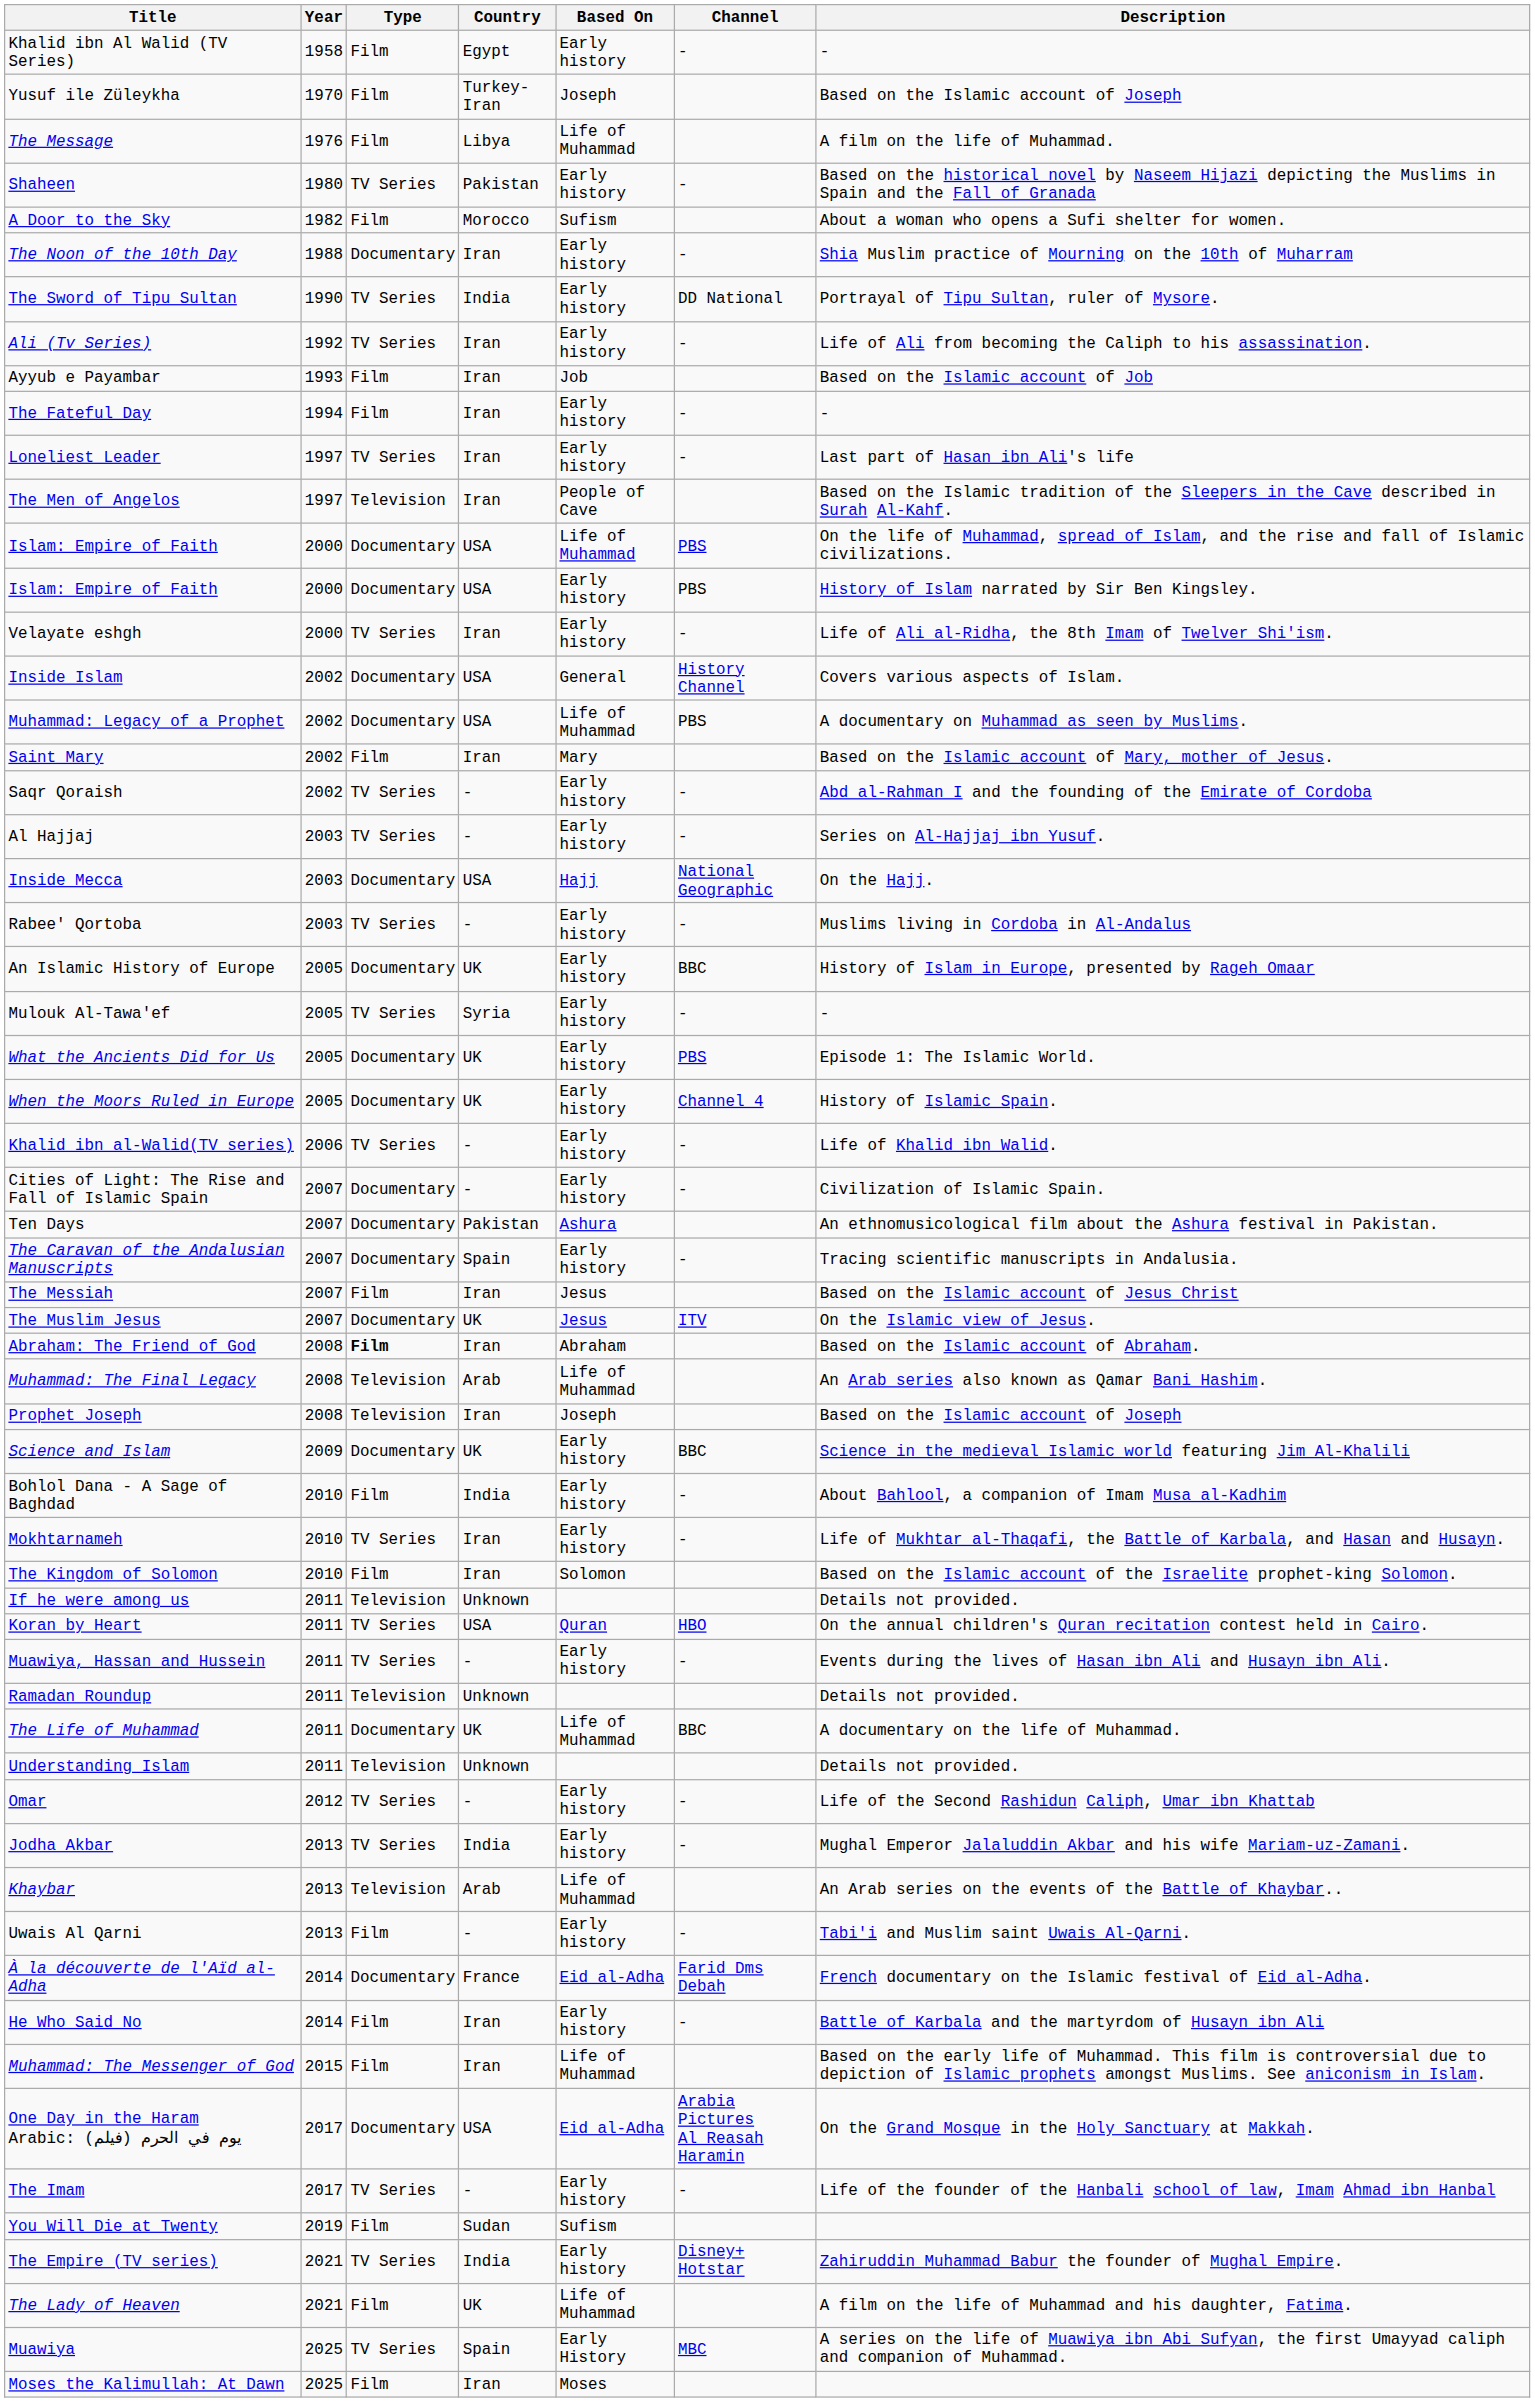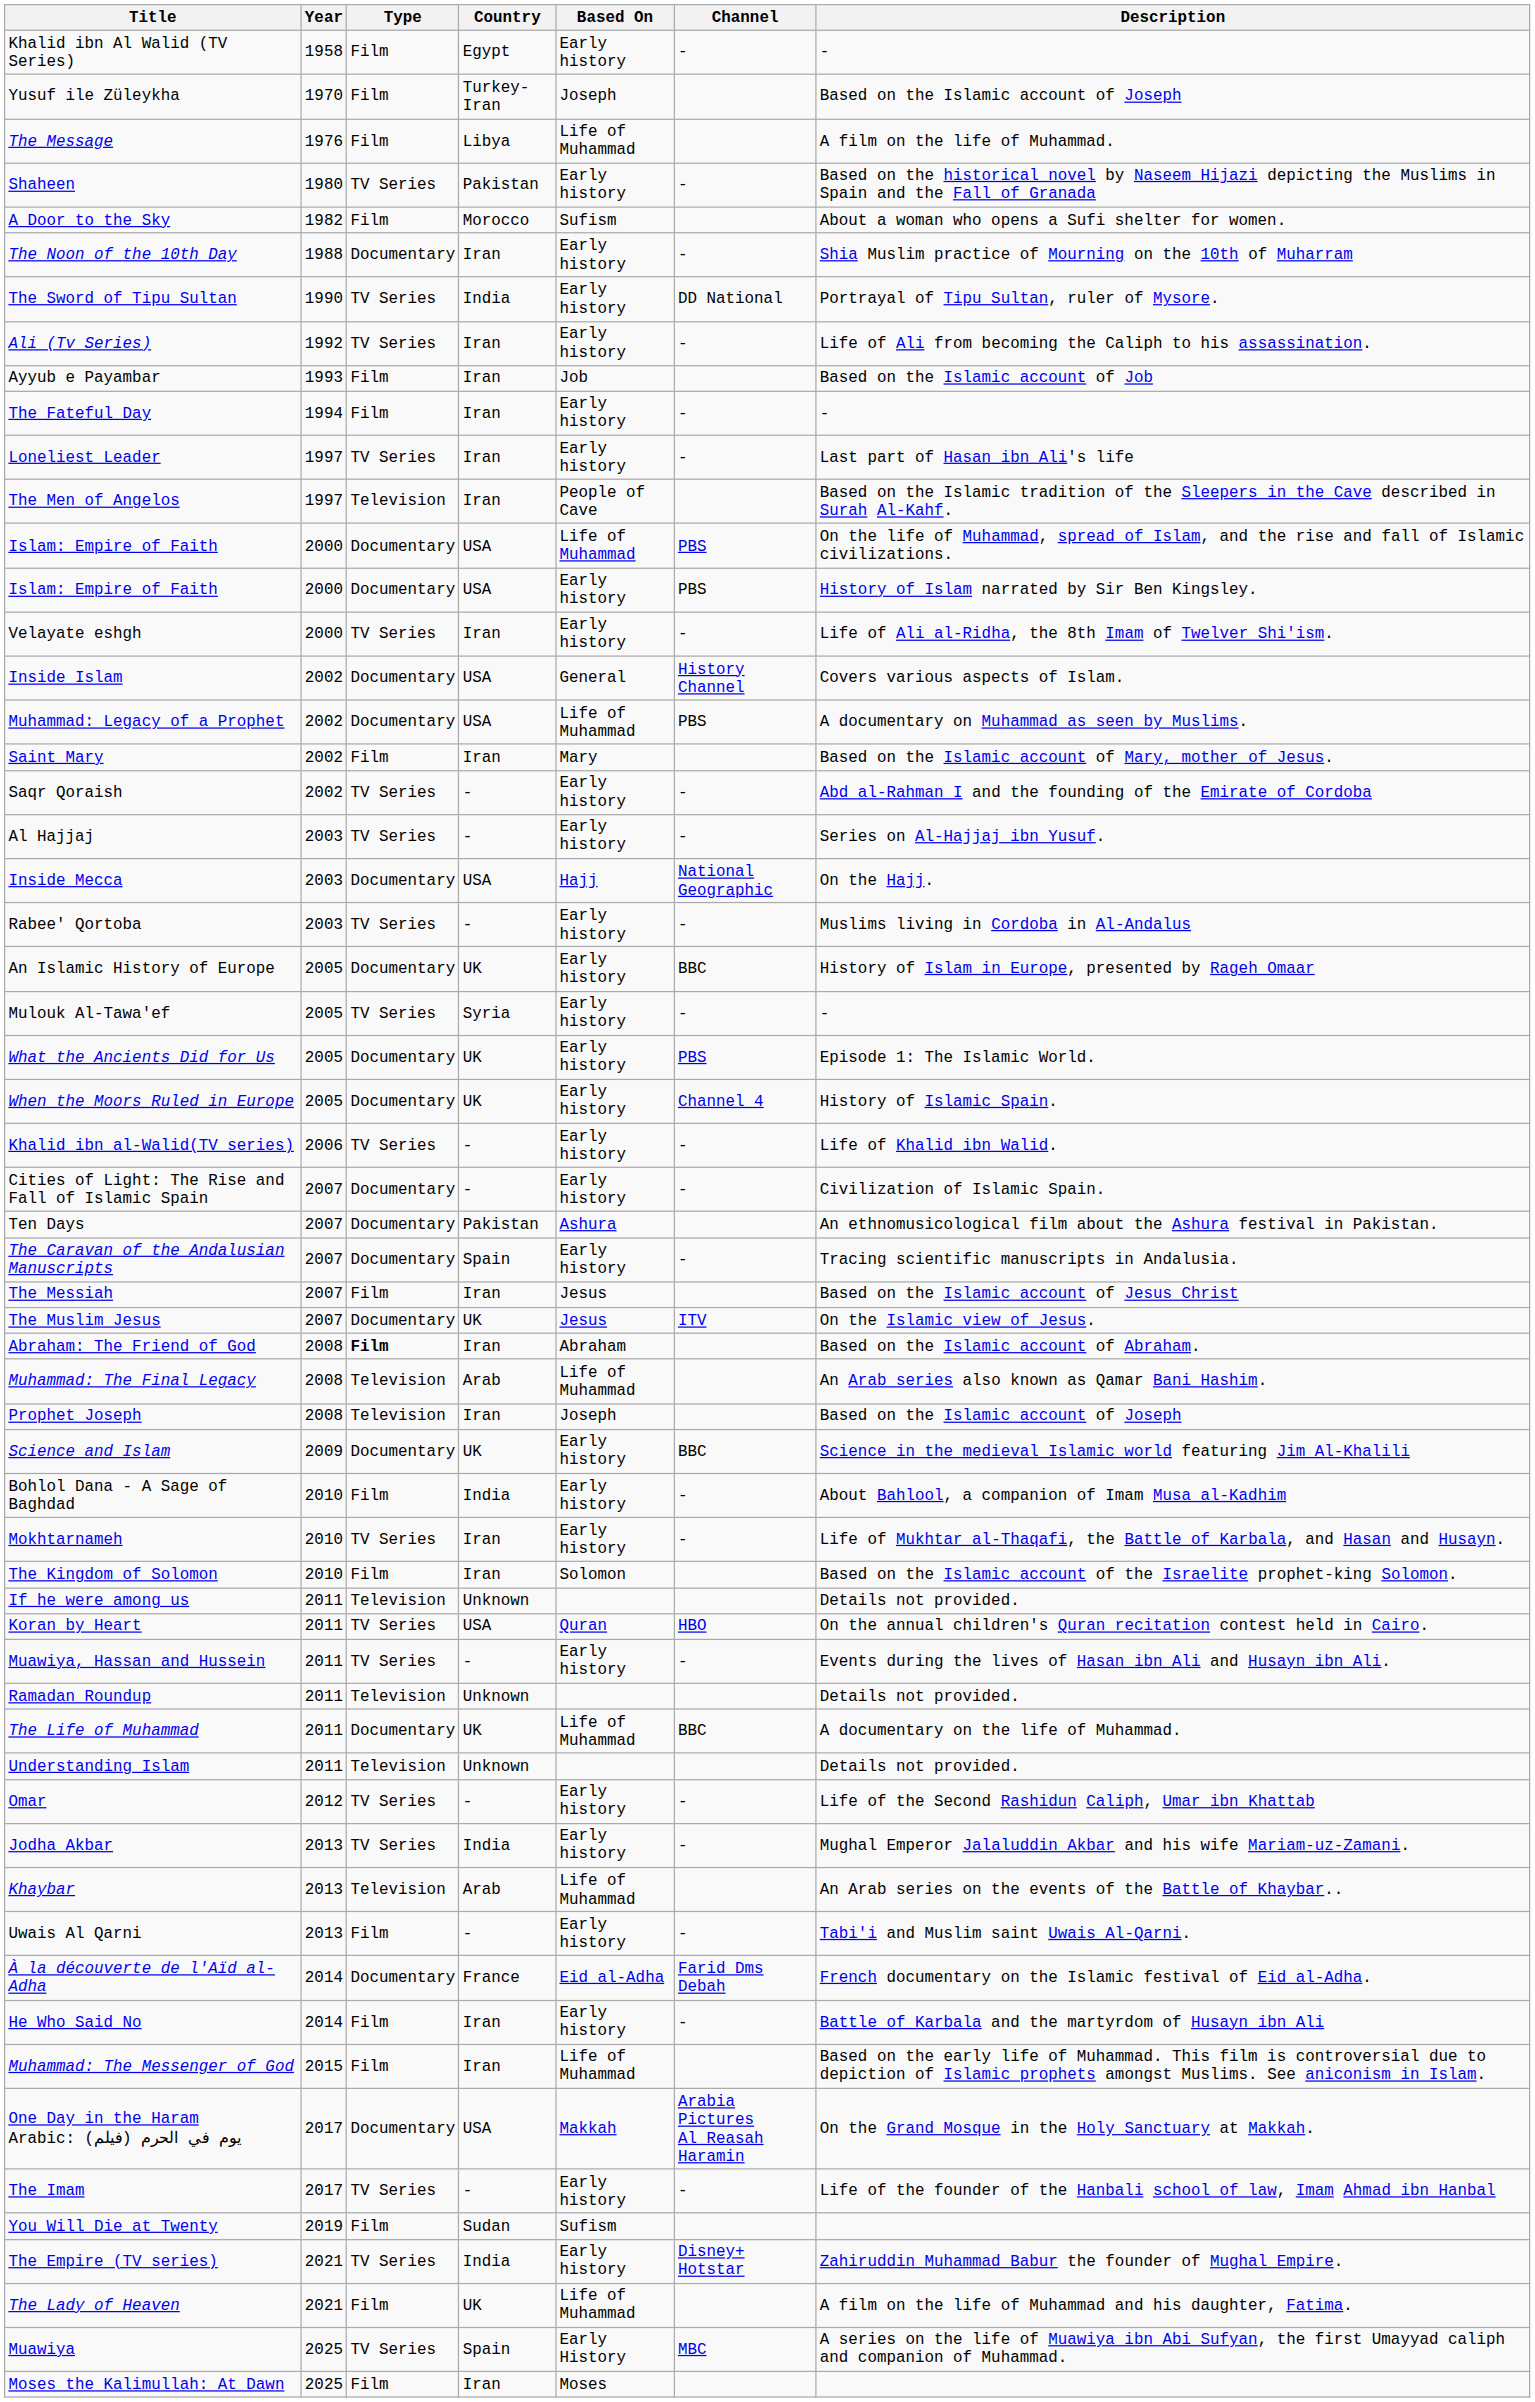(612, 2129) Eid al-Adha -> (588, 2129) Makkah
